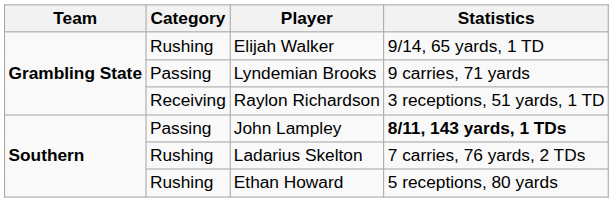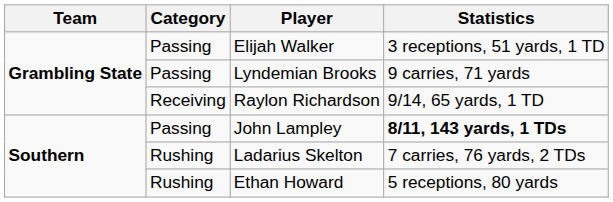(182, 45) Rushing -> (181, 45) Passing
(466, 45) 9/14, 65 yards, 1 TD -> (496, 45) 3 receptions, 51 yards, 1 TD
(496, 100) 3 receptions, 51 yards, 1 TD -> (466, 100) 9/14, 65 yards, 1 TD
